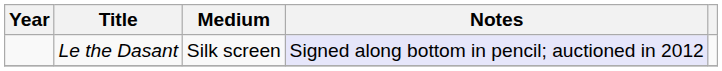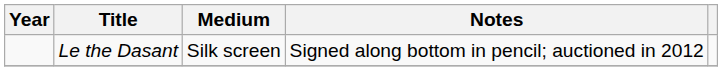(497, 50) lavender background -> (497, 50) no background
